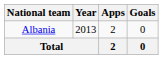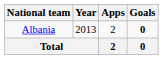(143, 29) normal -> (143, 29) bold
